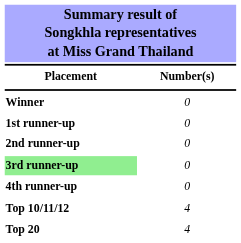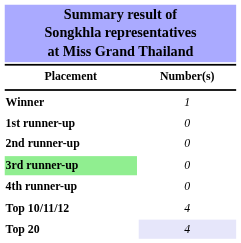(187, 101) 0 -> (187, 101) 1
(187, 229) no background -> (187, 229) lavender background
